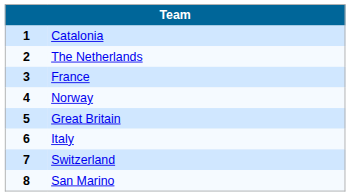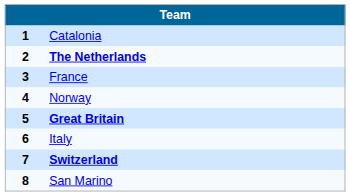(97, 56) normal -> (98, 56) bold
(86, 118) normal -> (87, 118) bold
(83, 160) normal -> (84, 160) bold
